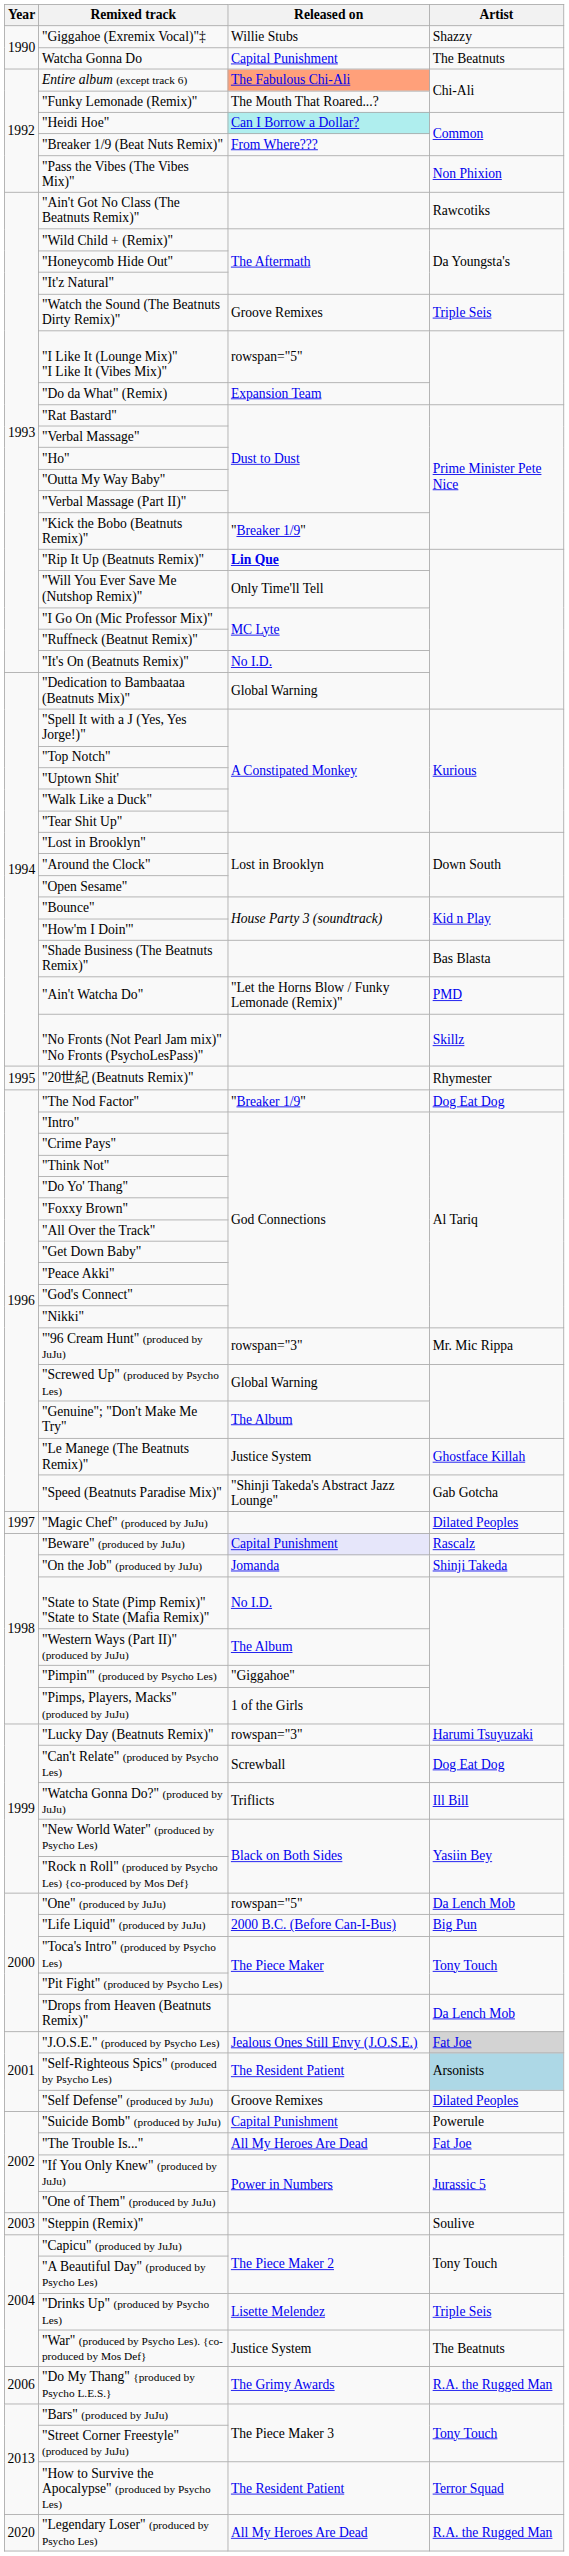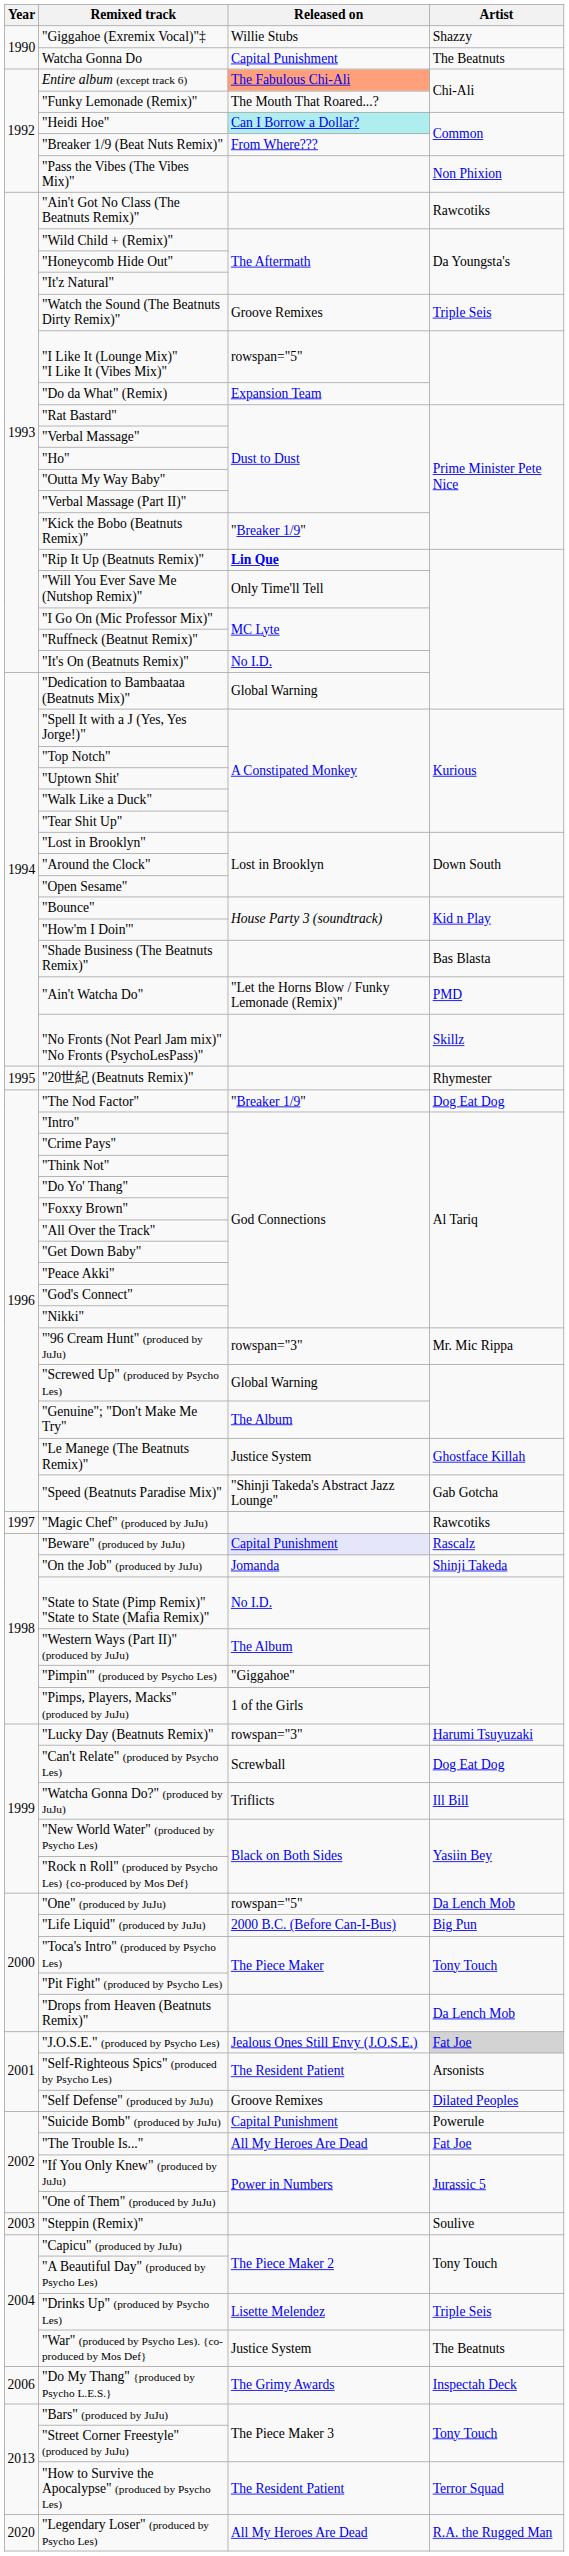(476, 1522) Dilated Peoples -> (461, 1522) Rawcotiks
(458, 2071) lightblue background -> (458, 2071) no background
(493, 2385) R.A. the Rugged Man -> (475, 2385) Inspectah Deck
